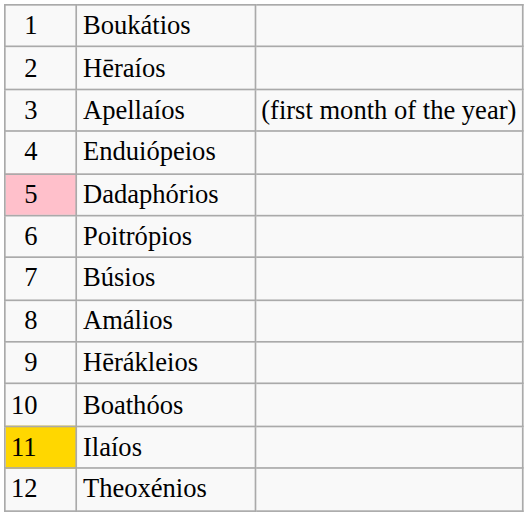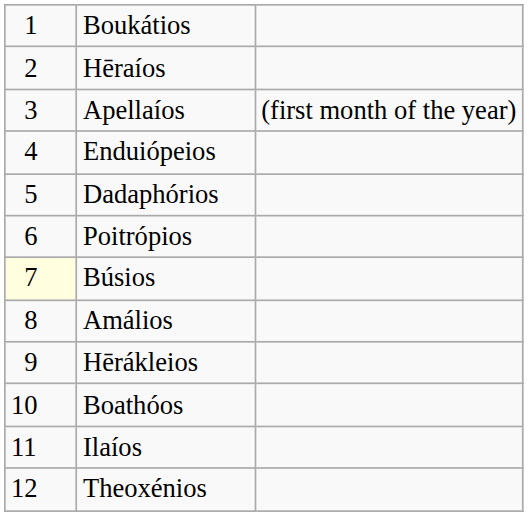(24, 194) pink background -> (24, 194) no background
(24, 278) no background -> (24, 278) lightyellow background
(24, 446) gold background -> (24, 446) no background
